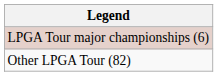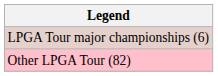(69, 60) no background -> (69, 60) pink background
